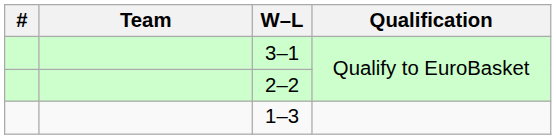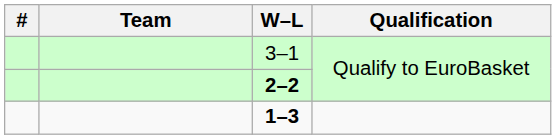(282, 85) normal -> (282, 85) bold
(282, 117) normal -> (282, 117) bold
